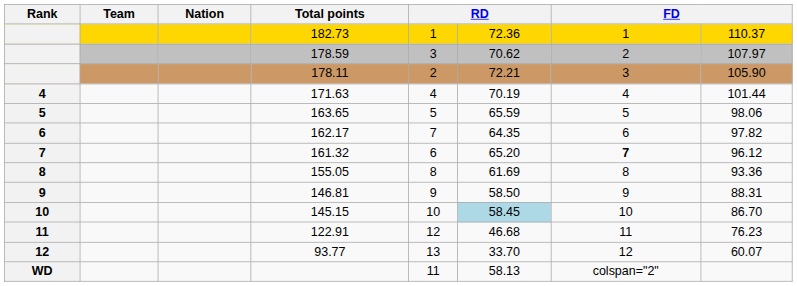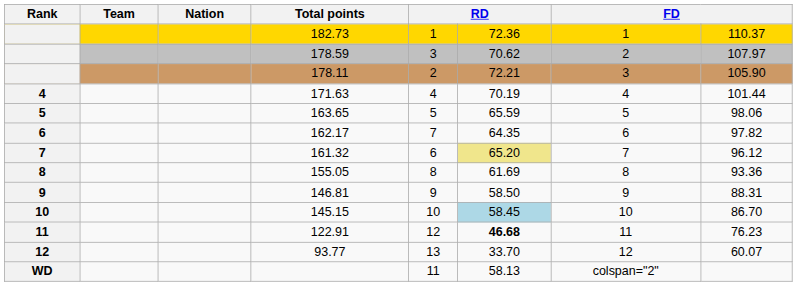(504, 152) no background -> (504, 152) khaki background
(626, 152) bold -> (626, 152) normal
(504, 232) normal -> (504, 232) bold
